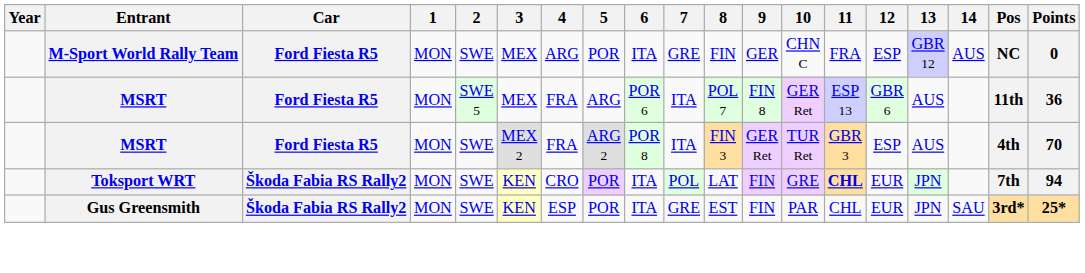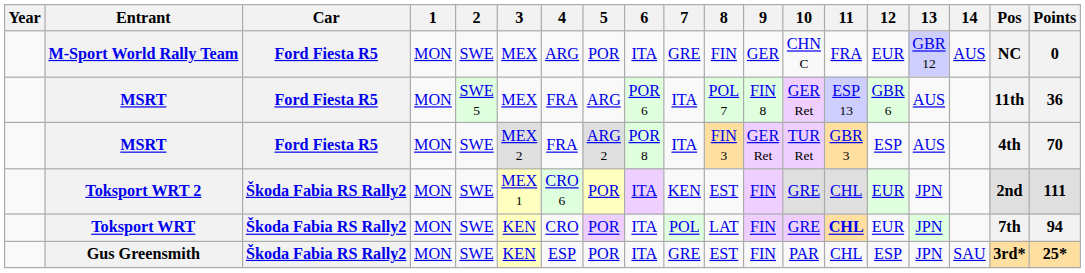(887, 53) ESP -> (888, 53) EUR
+ row: (143, 190)
(887, 208) EUR -> (888, 253) ESP
